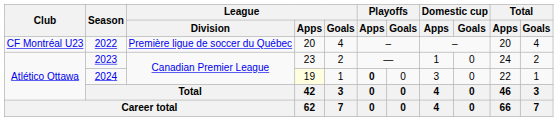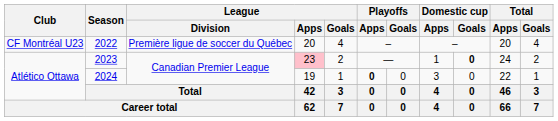(309, 60) no background -> (309, 60) pink background
(472, 60) normal -> (472, 60) bold
(309, 76) lightyellow background -> (309, 76) no background
